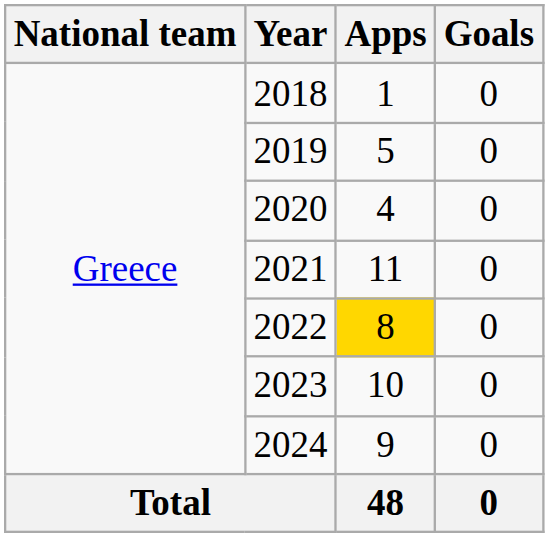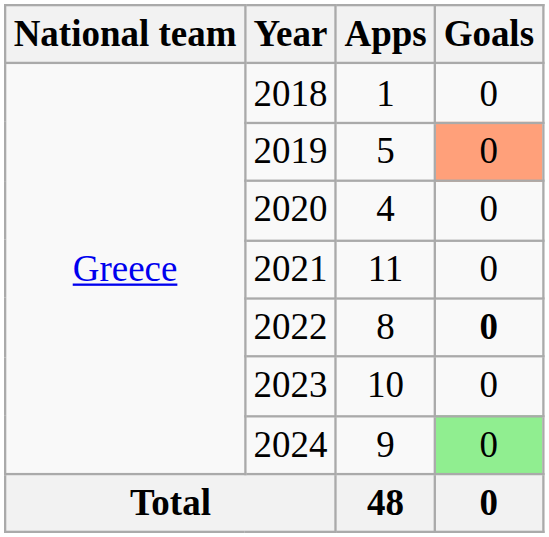(489, 151) no background -> (489, 151) lightsalmon background
(386, 326) gold background -> (386, 326) no background
(489, 326) normal -> (489, 326) bold
(489, 444) no background -> (489, 444) lightgreen background
